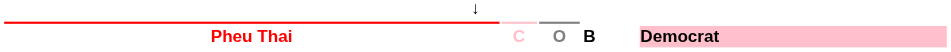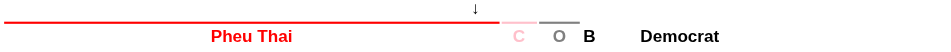(680, 36) pink background -> (680, 36) no background
